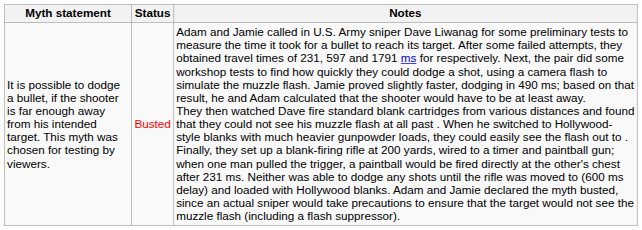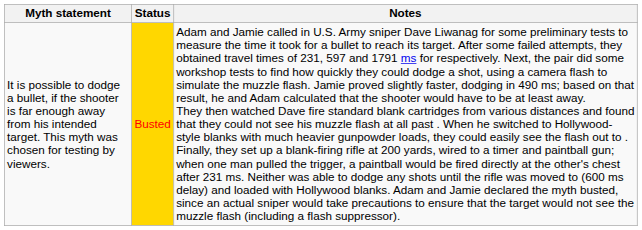(153, 124) no background -> (153, 124) gold background
